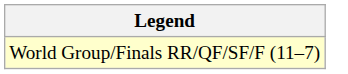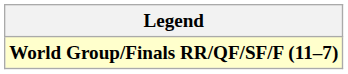(165, 52) normal -> (174, 52) bold
